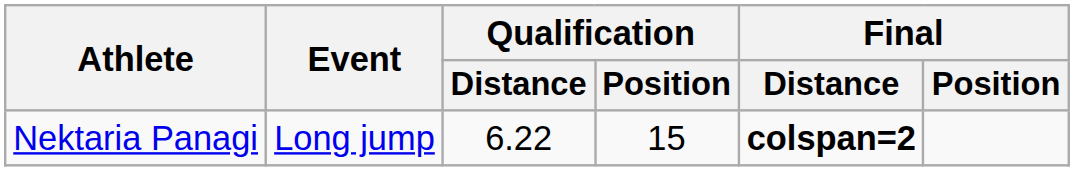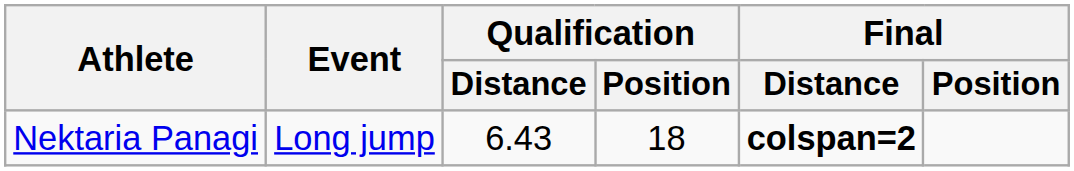(519, 138) 6.22 -> (519, 138) 6.43
(666, 138) 15 -> (666, 138) 18
